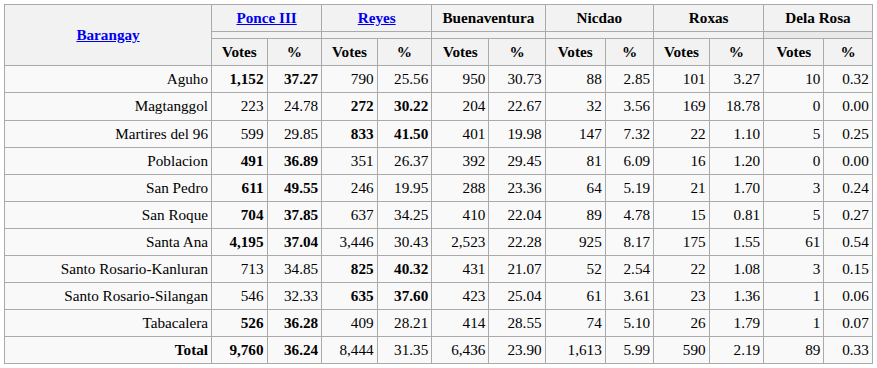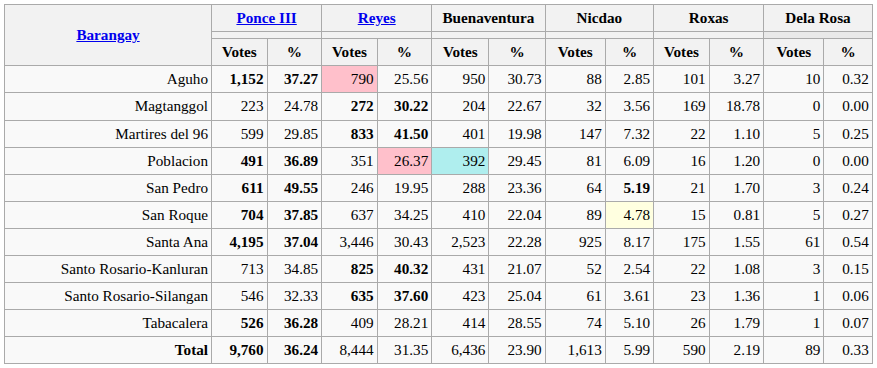(362, 79) no background -> (362, 79) pink background
(411, 160) no background -> (411, 160) pink background
(474, 160) no background -> (474, 160) paleturquoise background
(637, 187) normal -> (637, 187) bold
(637, 214) no background -> (637, 214) lightyellow background
